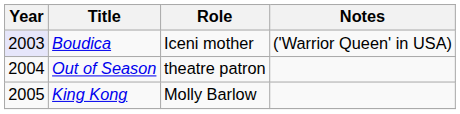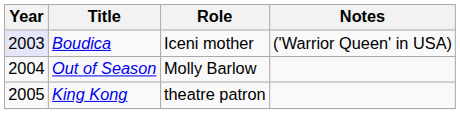(215, 69) theatre patron -> (210, 69) Molly Barlow
(210, 95) Molly Barlow -> (215, 95) theatre patron
